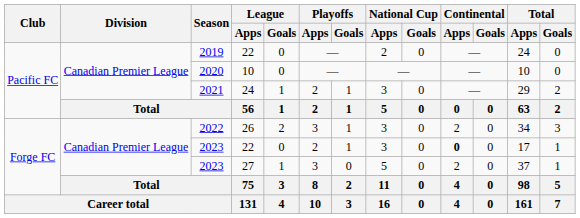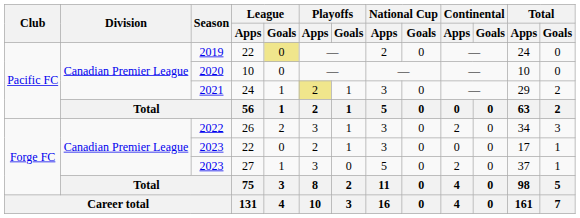(282, 52) no background -> (282, 52) khaki background
(315, 90) no background -> (315, 90) khaki background
(457, 147) bold -> (457, 147) normal
